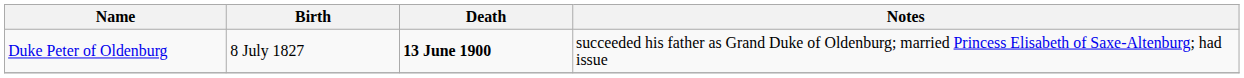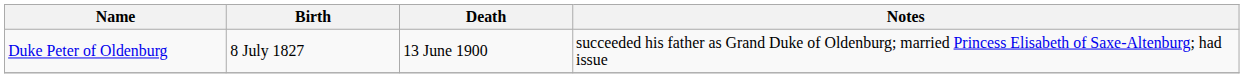(447, 51) bold -> (445, 51) normal
